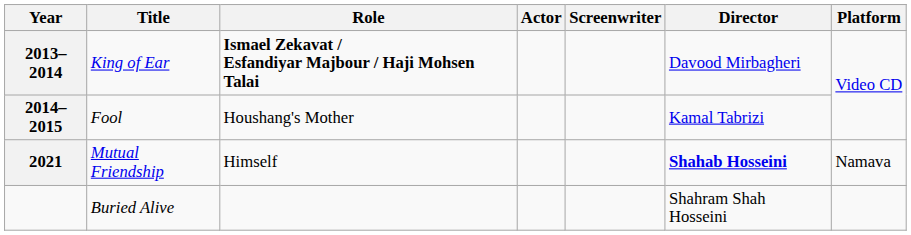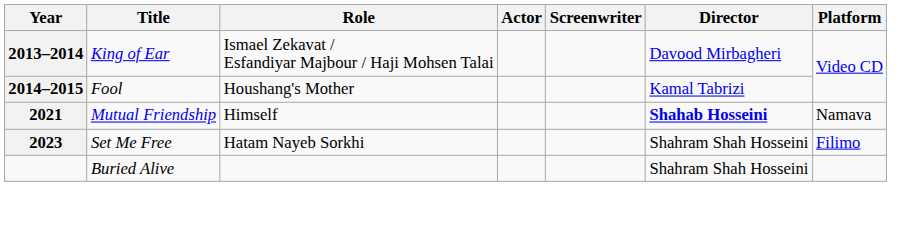(349, 62) bold -> (359, 53) normal
+ row: (131, 141)
